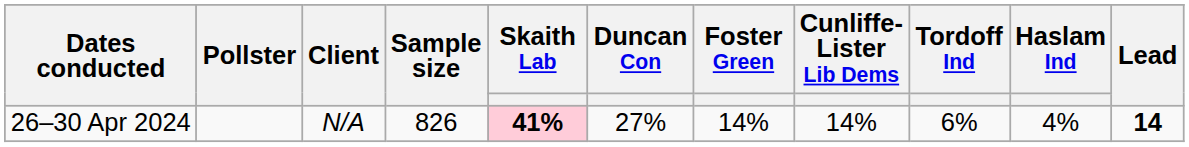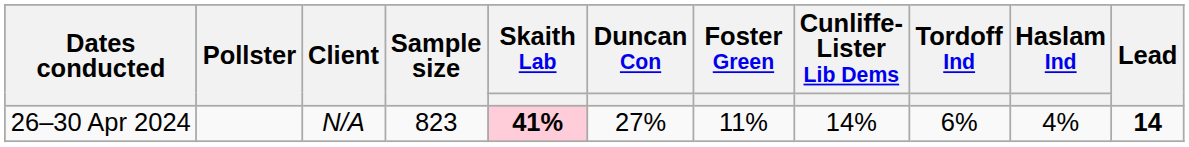(436, 124) 826 -> (436, 124) 823
(743, 124) 14% -> (743, 124) 11%
